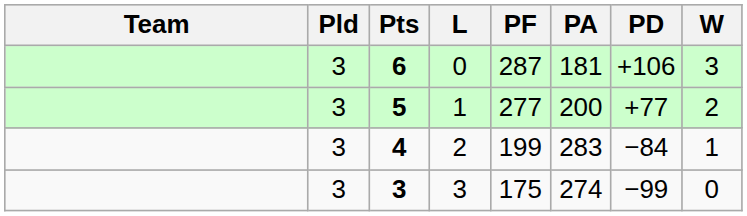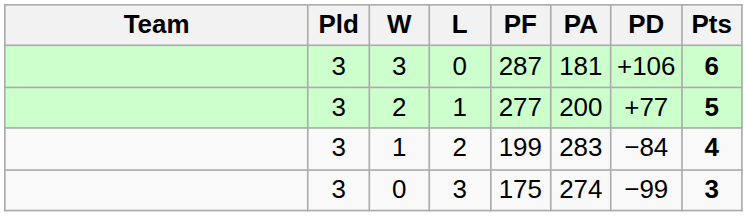columns swapped: (712, 25) <-> (399, 25)
